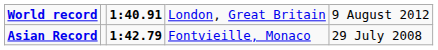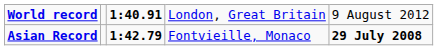(377, 35) normal -> (377, 35) bold
